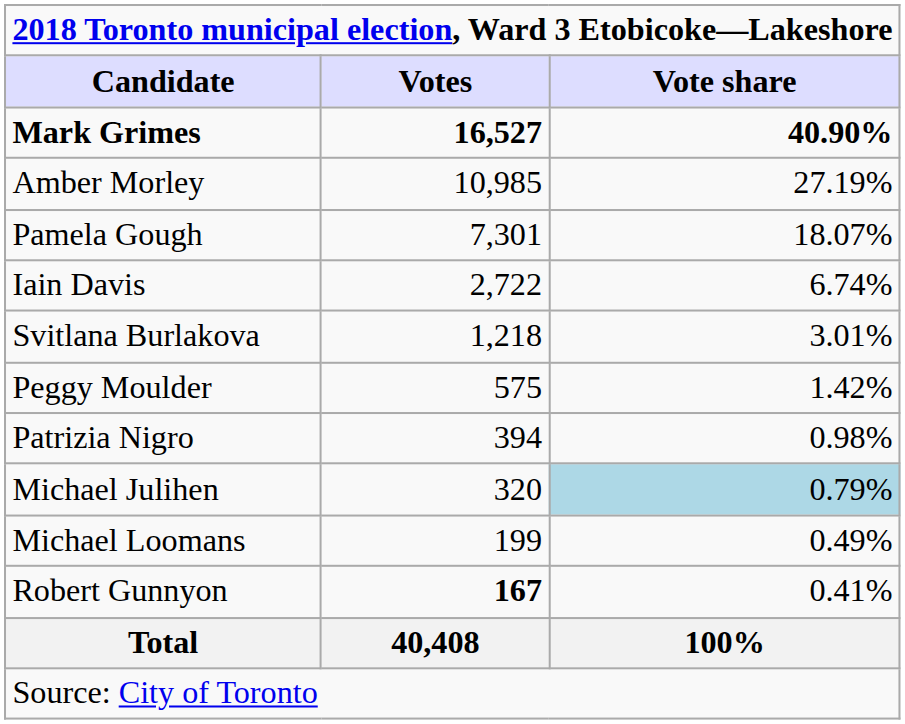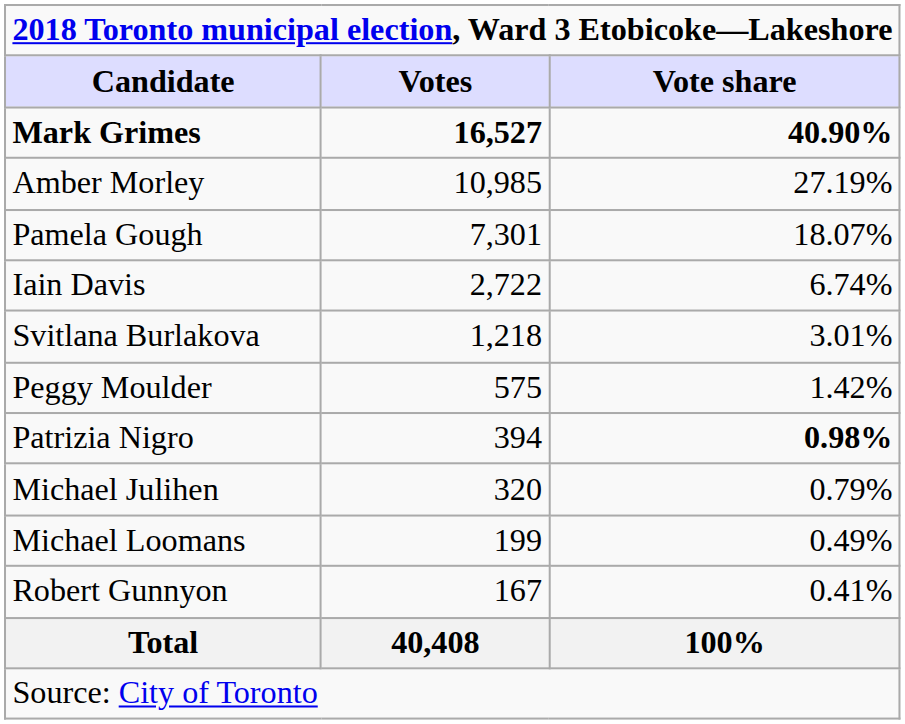(851, 438) normal -> (848, 438) bold
(851, 489) lightblue background -> (851, 489) no background
(518, 591) bold -> (518, 591) normal
